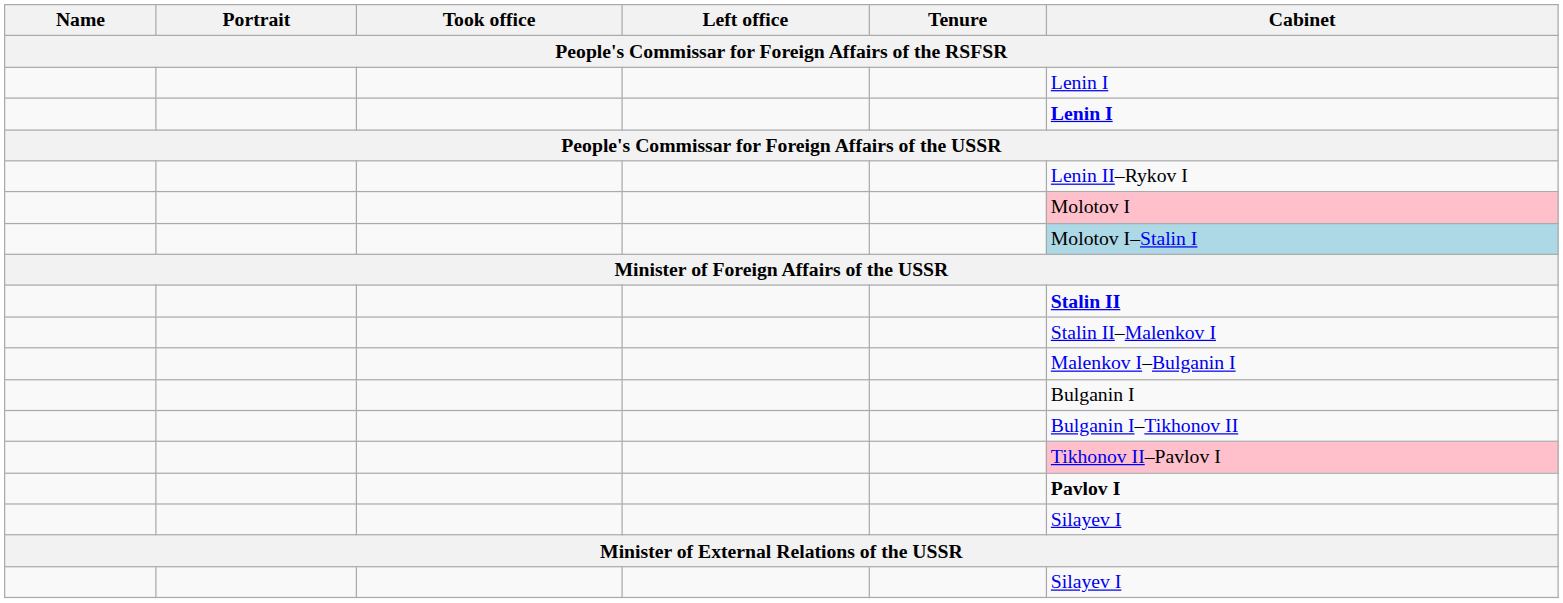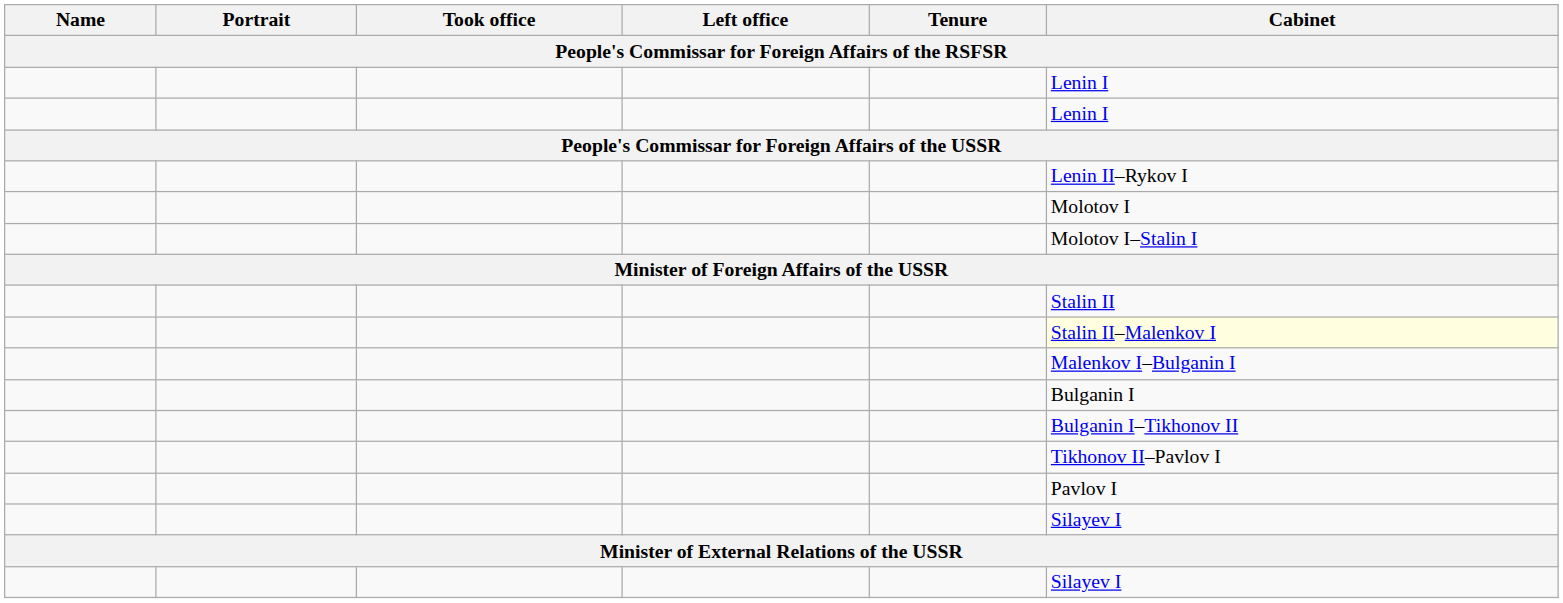(1082, 113) bold -> (1080, 113) normal
(1091, 207) pink background -> (1091, 207) no background
(1124, 238) lightblue background -> (1124, 238) no background
(1086, 301) bold -> (1083, 301) normal
(1133, 332) no background -> (1133, 332) lightyellow background
(1136, 457) pink background -> (1136, 457) no background
(1086, 488) bold -> (1084, 488) normal
